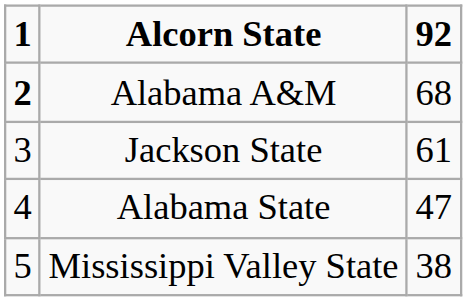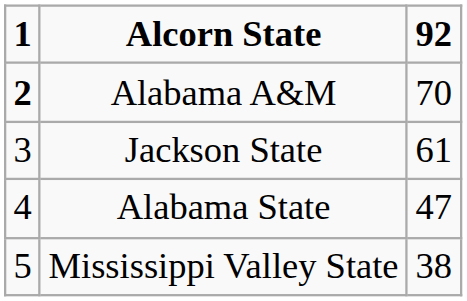(434, 91) 68 -> (434, 91) 70
